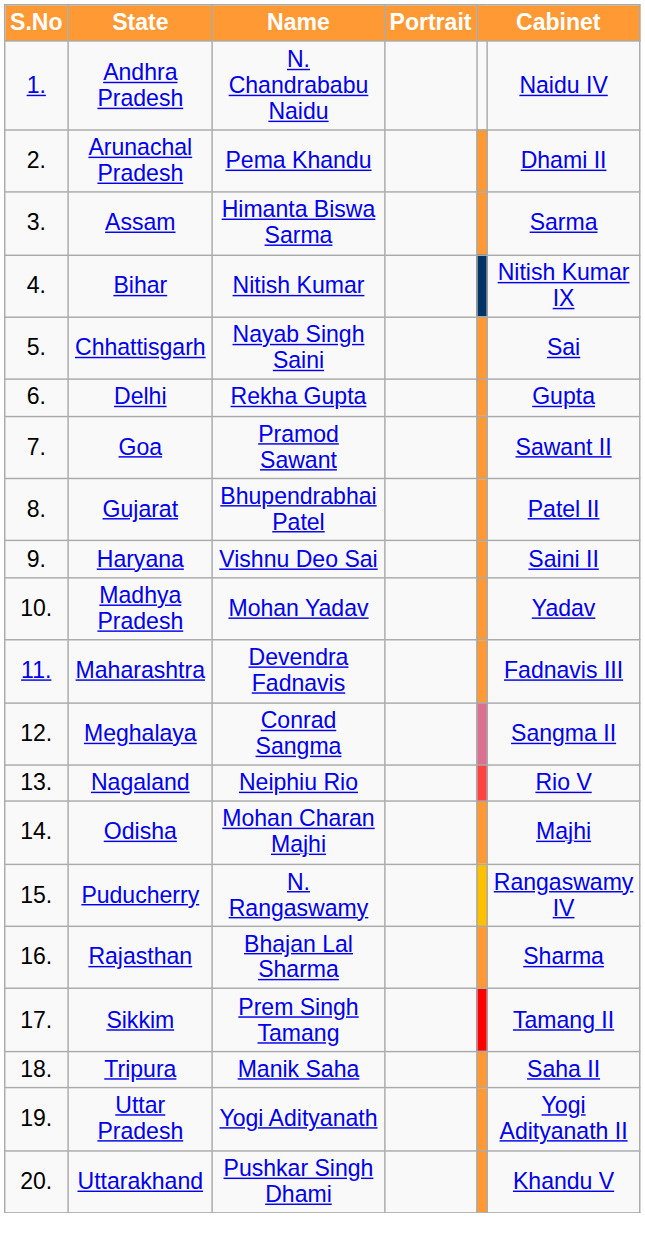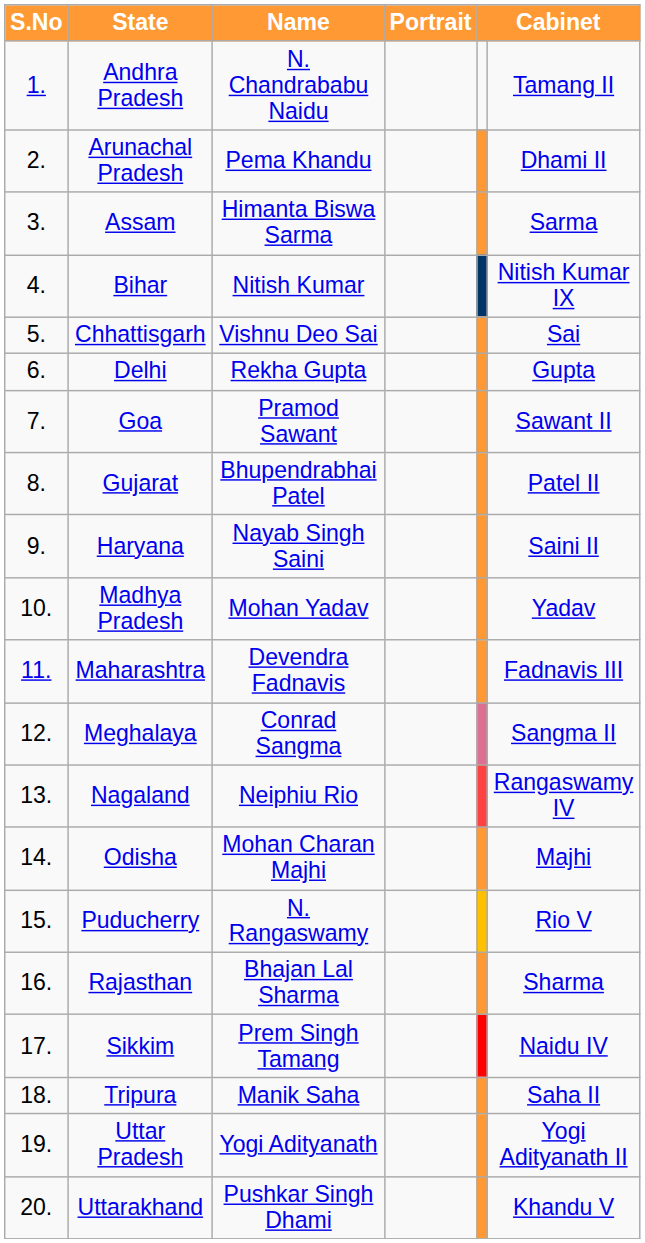(564, 85) Naidu IV -> (564, 85) Tamang II
(298, 348) Nayab Singh Saini -> (298, 335) Vishnu Deo Sai
(298, 558) Vishnu Deo Sai -> (298, 546) Nayab Singh Saini
(564, 782) Rio V -> (564, 795) Rangaswamy IV
(564, 894) Rangaswamy IV -> (564, 920) Rio V
(564, 1019) Tamang II -> (564, 1045) Naidu IV
